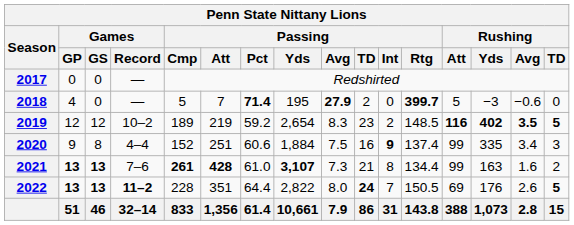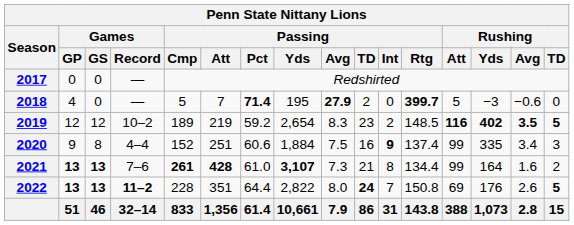(491, 166) 163 -> (491, 166) 164
(422, 187) 150.5 -> (422, 187) 150.8
